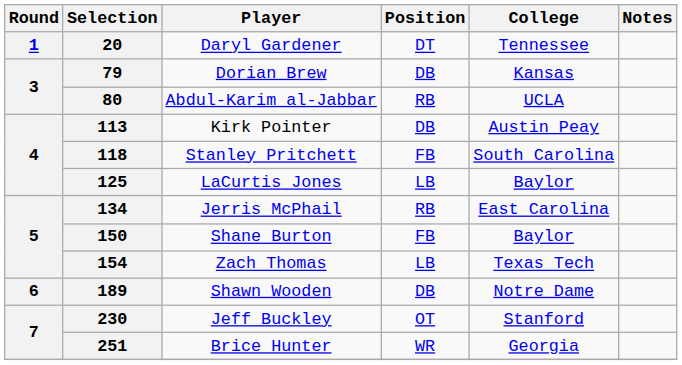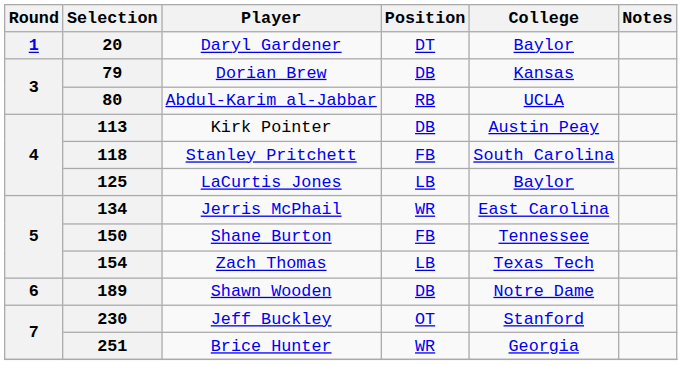(544, 46) Tennessee -> (544, 46) Baylor
(425, 210) RB -> (425, 210) WR
(544, 237) Baylor -> (544, 237) Tennessee
